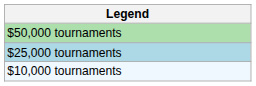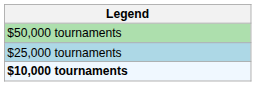(64, 71) normal -> (67, 71) bold
